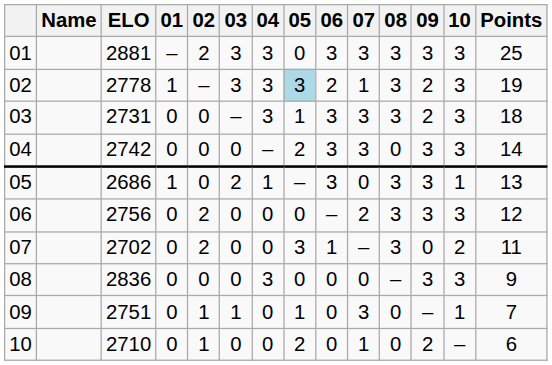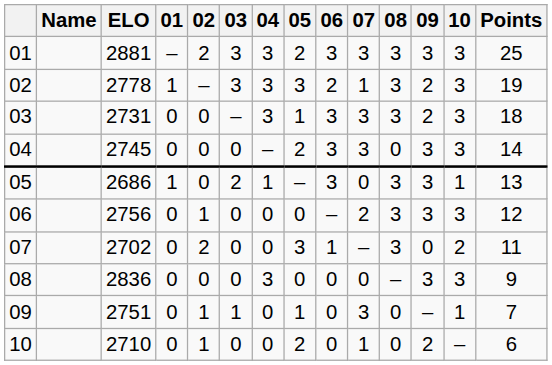(300, 52) 0 -> (300, 52) 2
(300, 85) lightblue background -> (300, 85) no background
(129, 149) 2742 -> (129, 149) 2745
(204, 215) 2 -> (204, 215) 1
